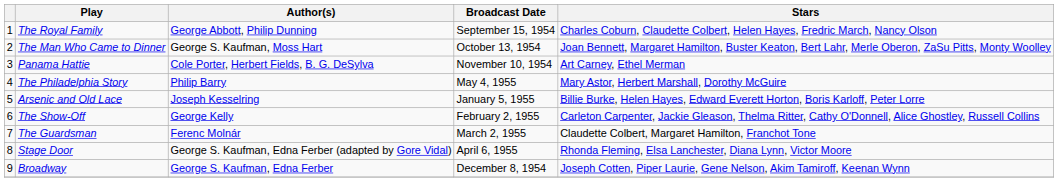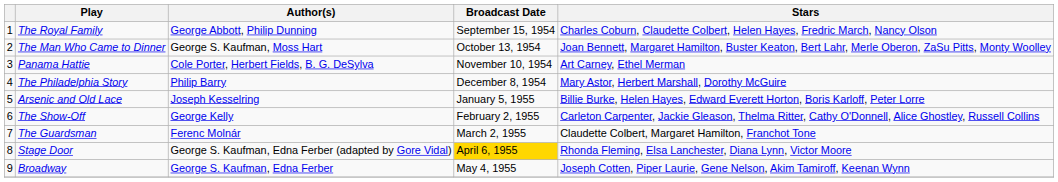(486, 82) May 4, 1955 -> (501, 82) December 8, 1954
(487, 151) no background -> (487, 151) gold background
(501, 168) December 8, 1954 -> (486, 168) May 4, 1955
